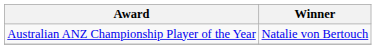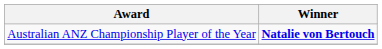(315, 34) normal -> (318, 34) bold
